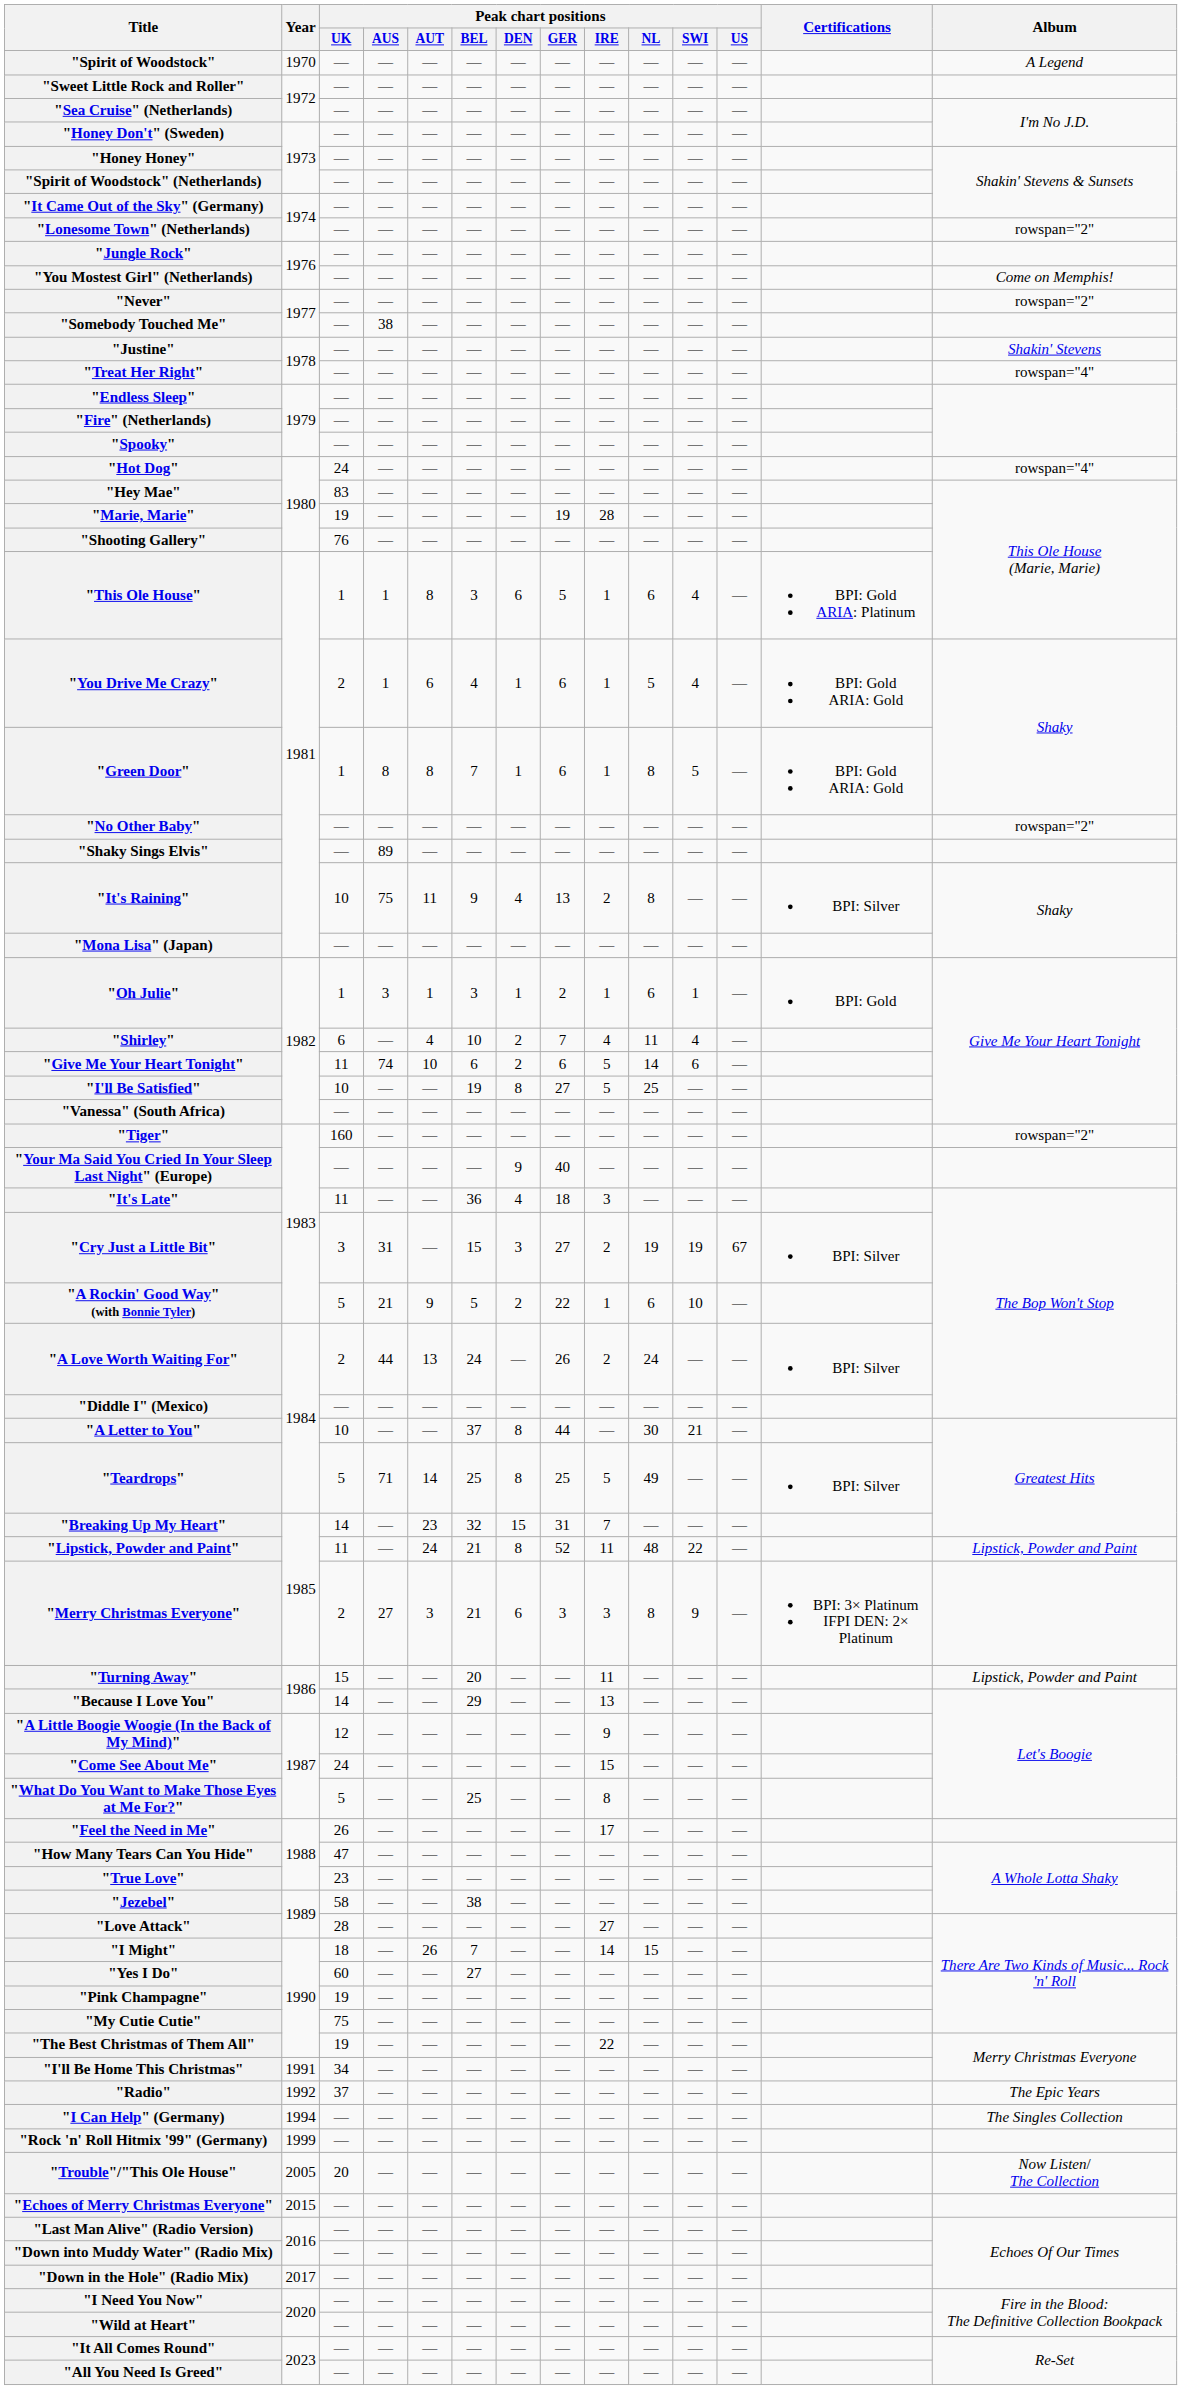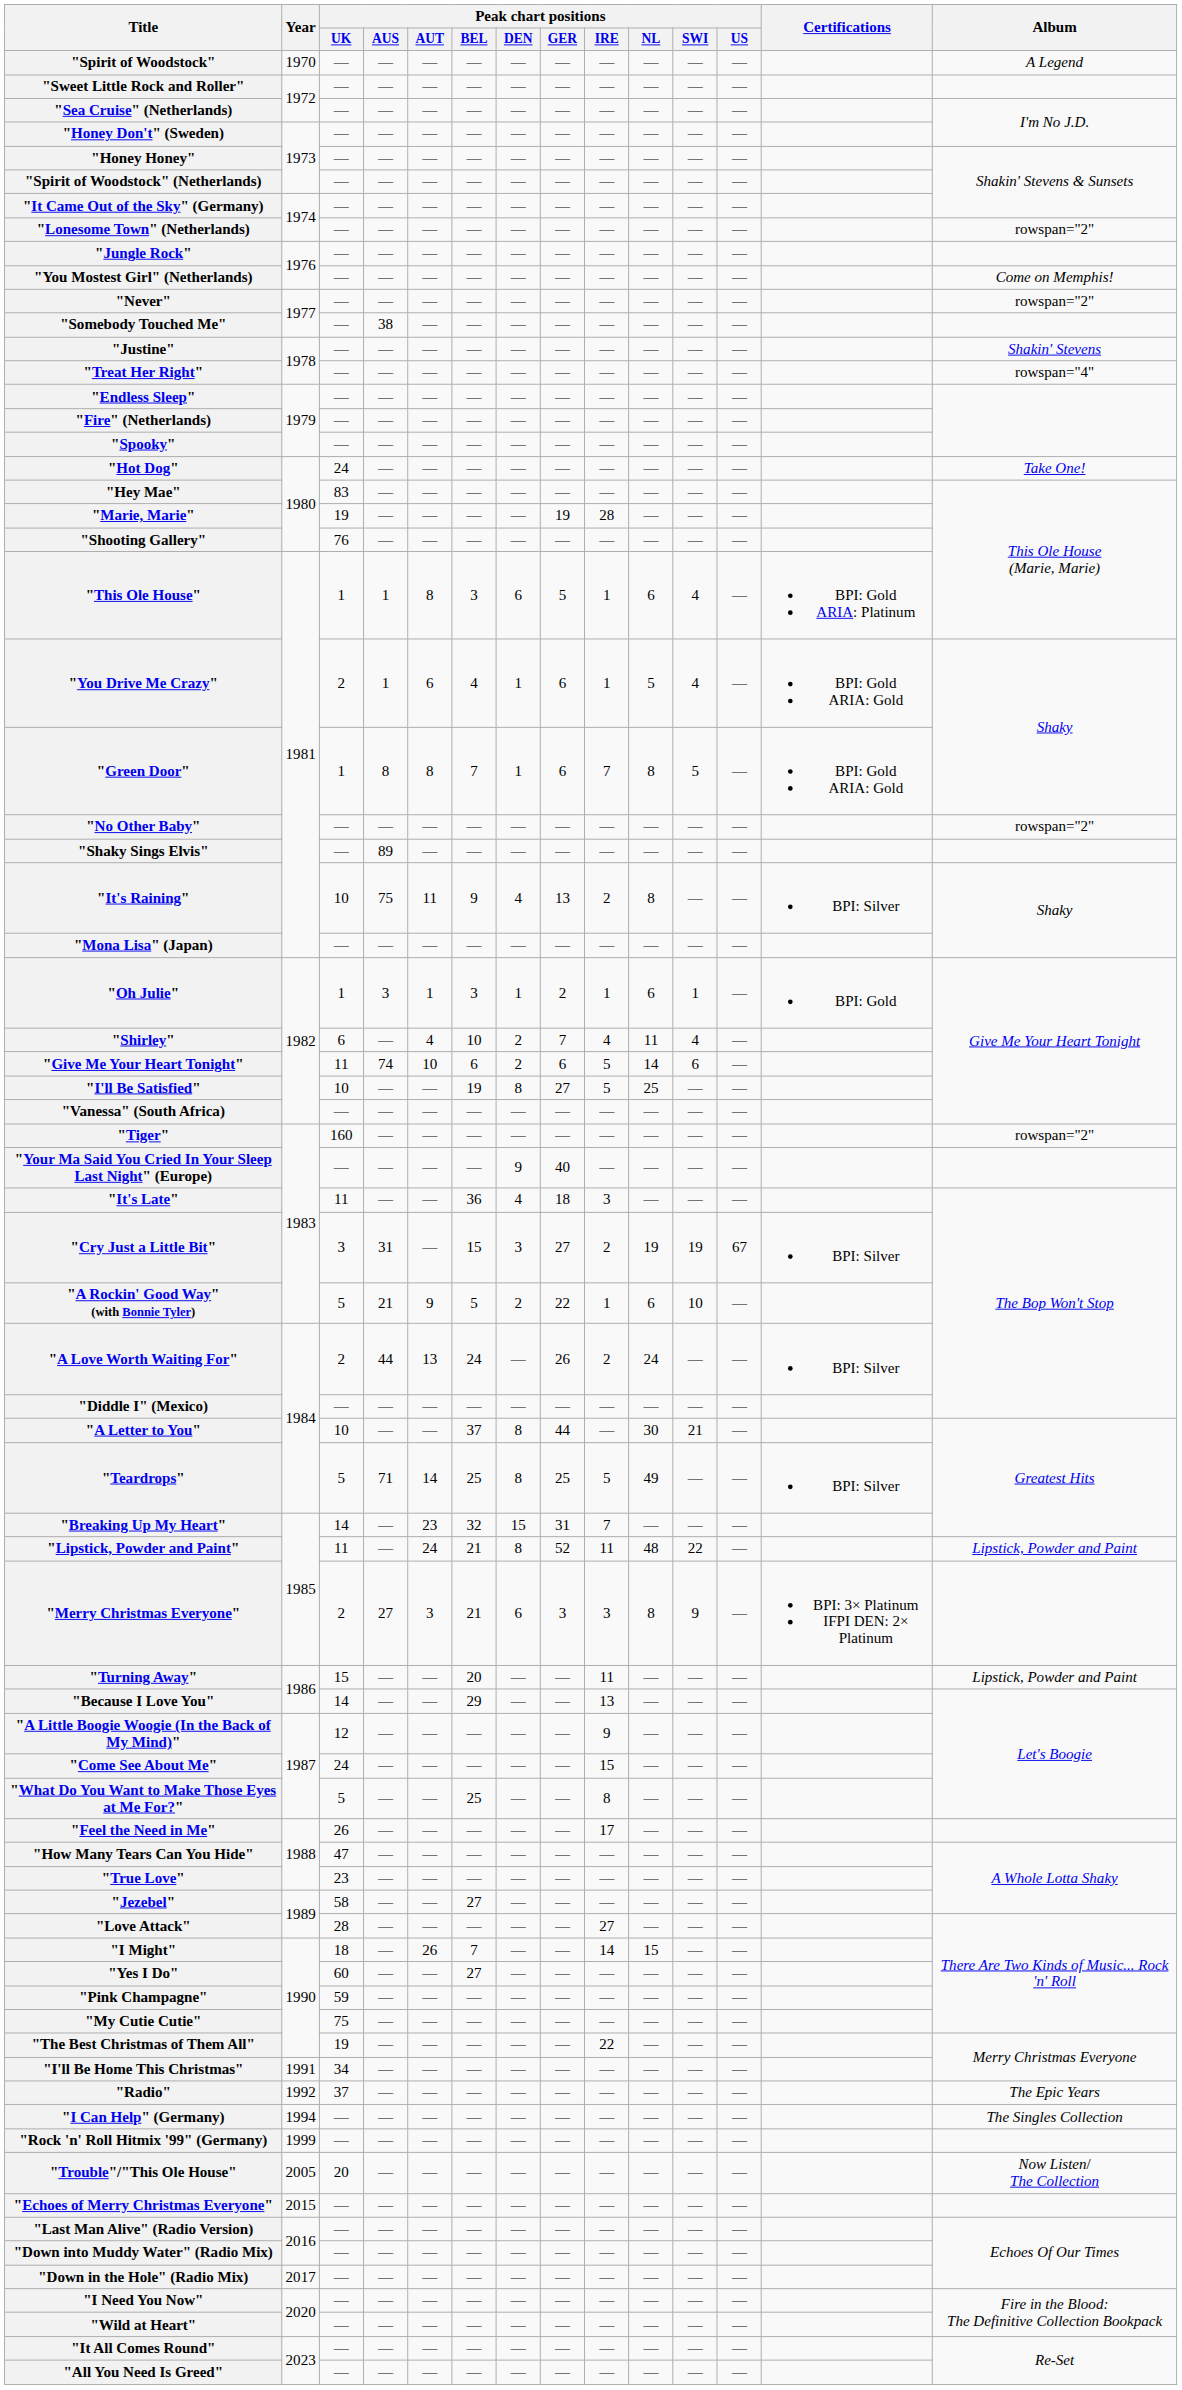(1055, 468) rowspan="4" -> (1055, 468) Take One!
(607, 771) 1 -> (607, 771) 7
(474, 1902) 38 -> (474, 1902) 27
(341, 1997) 19 -> (341, 1997) 59
